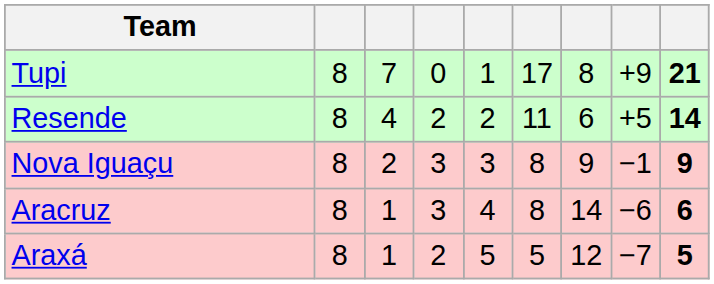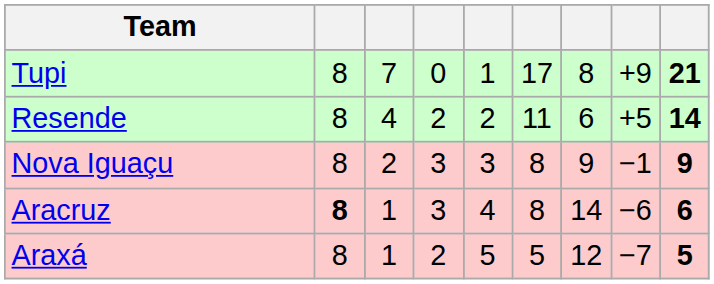(340, 210) normal -> (340, 210) bold
